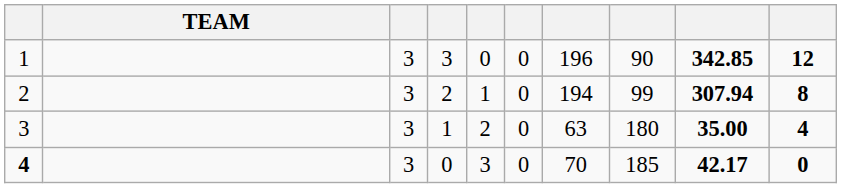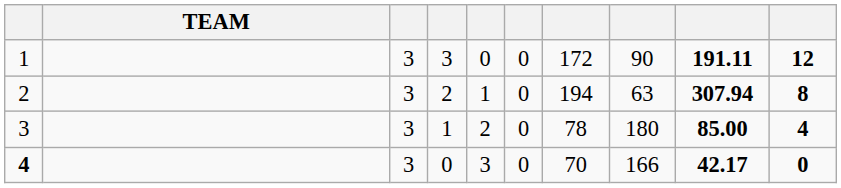(576, 57) 196 -> (576, 57) 172
(722, 57) 342.85 -> (722, 57) 191.11
(642, 93) 99 -> (642, 93) 63
(576, 128) 63 -> (576, 128) 78
(722, 128) 35.00 -> (722, 128) 85.00
(642, 164) 185 -> (642, 164) 166
